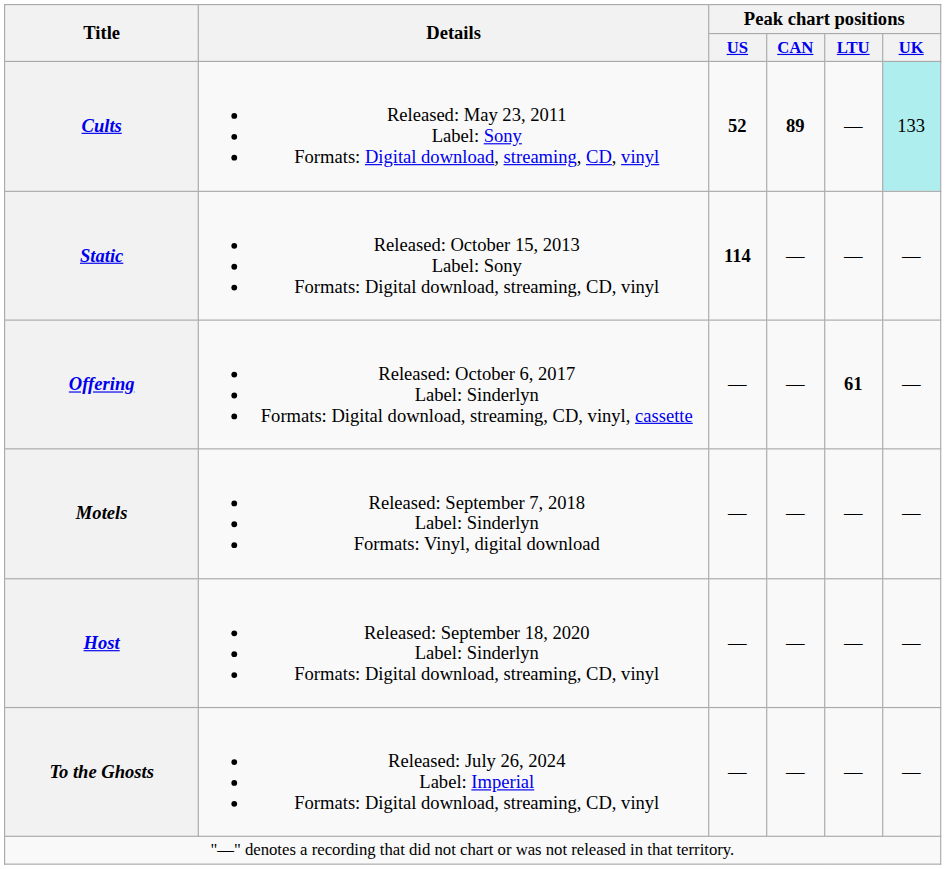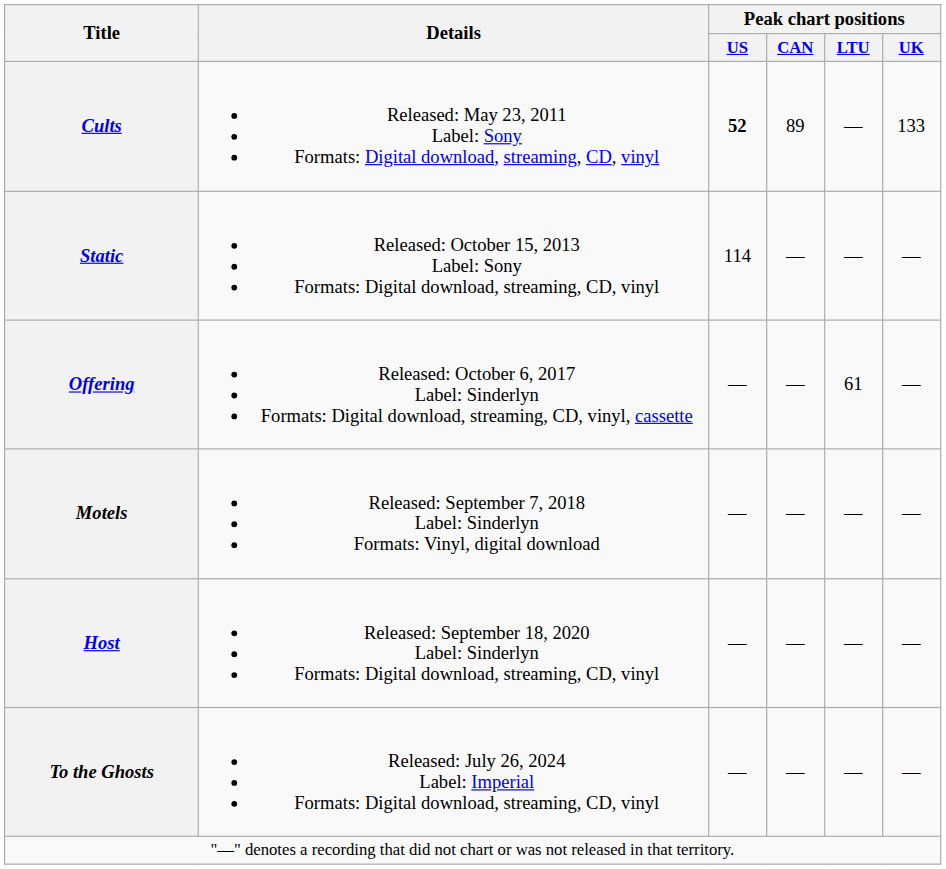(795, 126) bold -> (795, 126) normal
(911, 126) paleturquoise background -> (911, 126) no background
(737, 255) bold -> (737, 255) normal
(853, 384) bold -> (853, 384) normal
